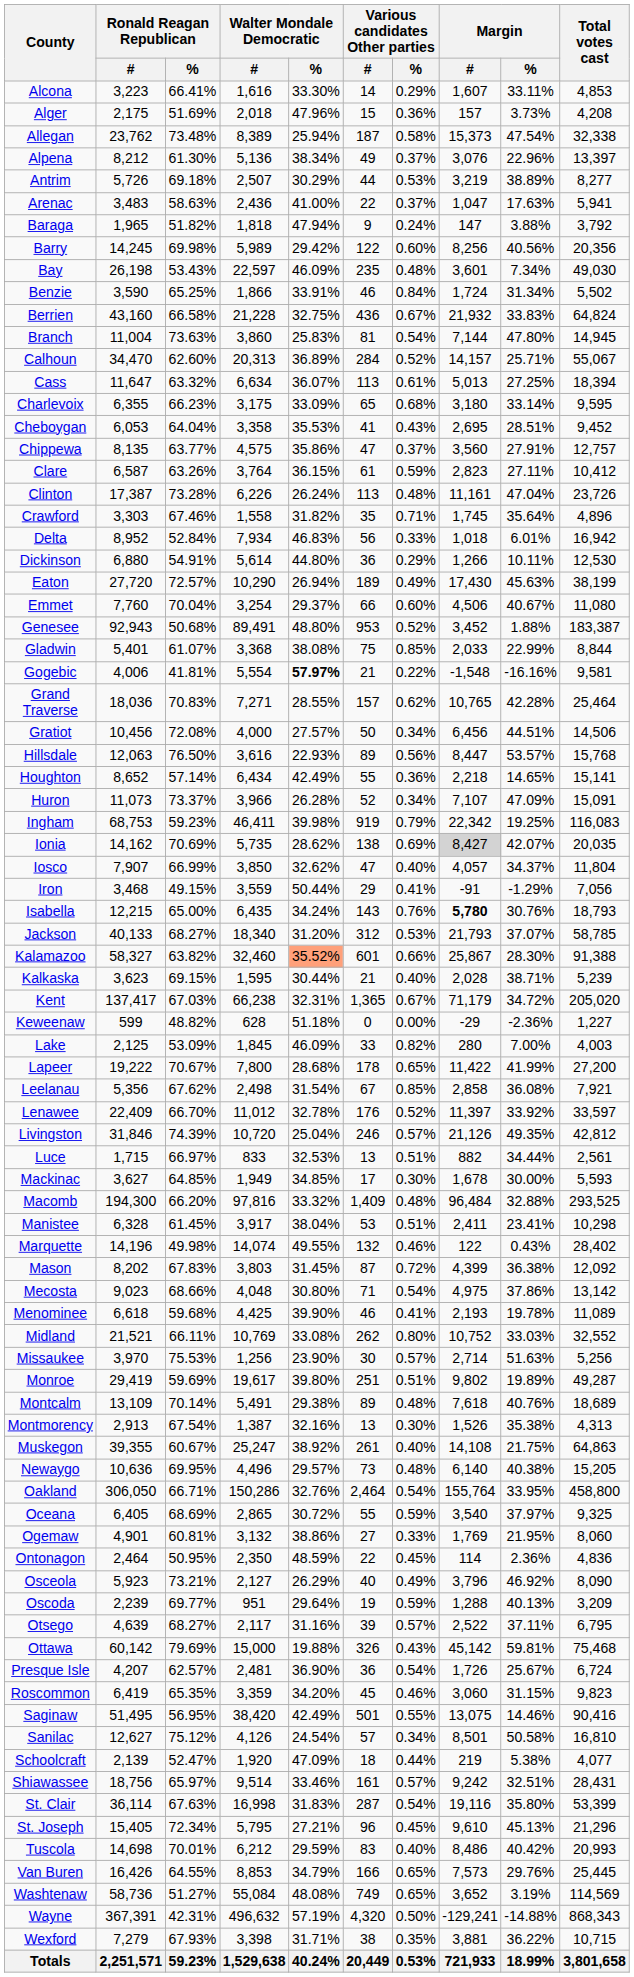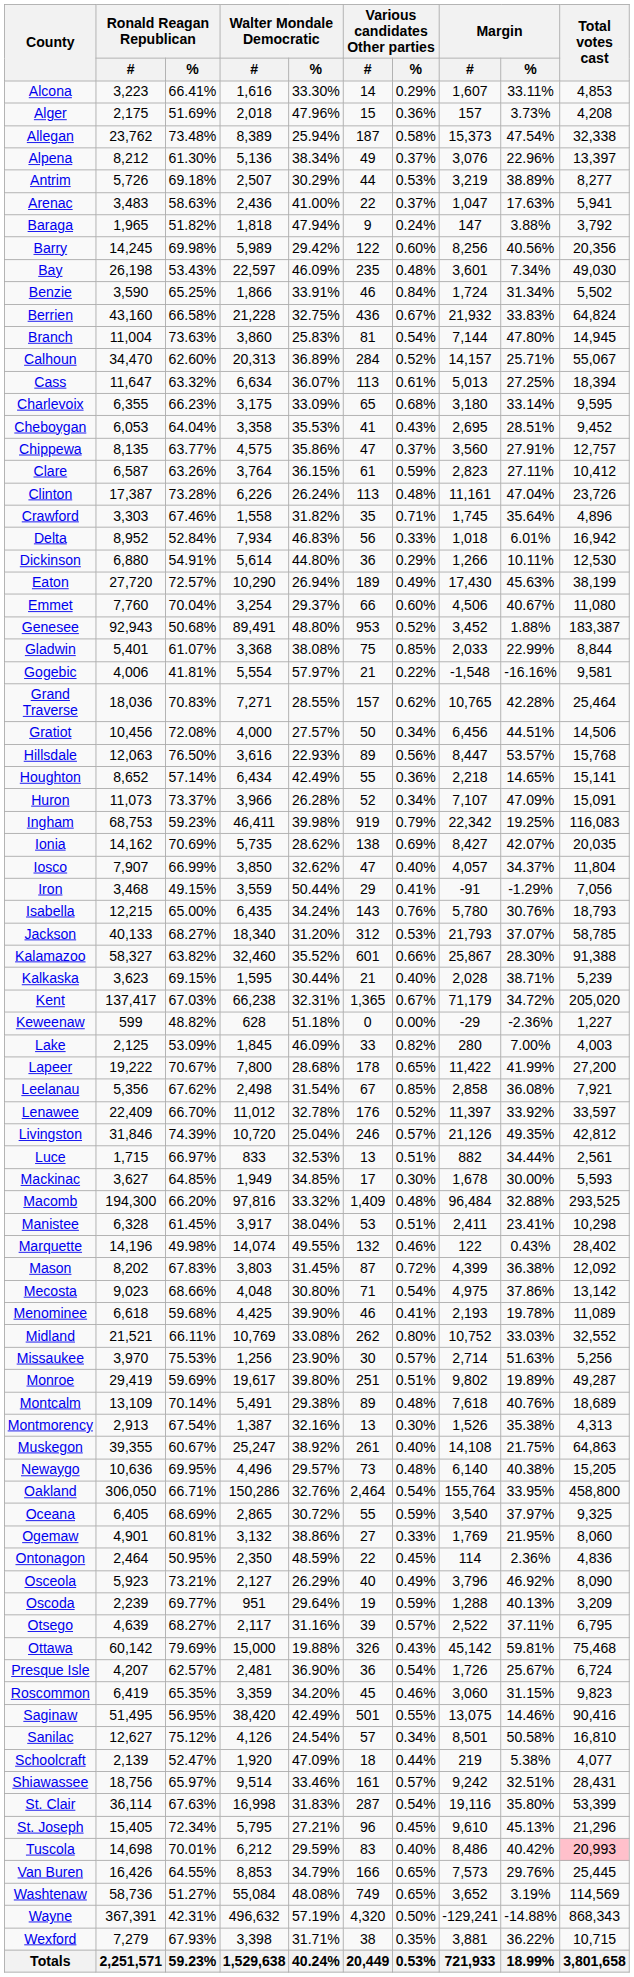(316, 672) bold -> (316, 672) normal
(470, 844) lightgrey background -> (470, 844) no background
(470, 911) bold -> (470, 911) normal
(316, 956) lightsalmon background -> (316, 956) no background
(595, 1849) no background -> (595, 1849) pink background
